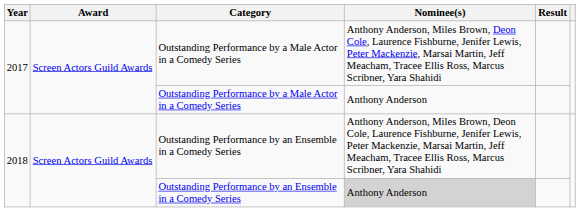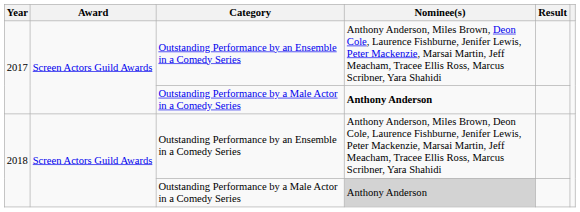(248, 53) Outstanding Performance by a Male Actor in a Comedy Series -> (248, 53) Outstanding Performance by an Ensemble in a Comedy Series
(387, 99) normal -> (390, 99) bold
(248, 192) Outstanding Performance by an Ensemble in a Comedy Series -> (248, 192) Outstanding Performance by a Male Actor in a Comedy Series
